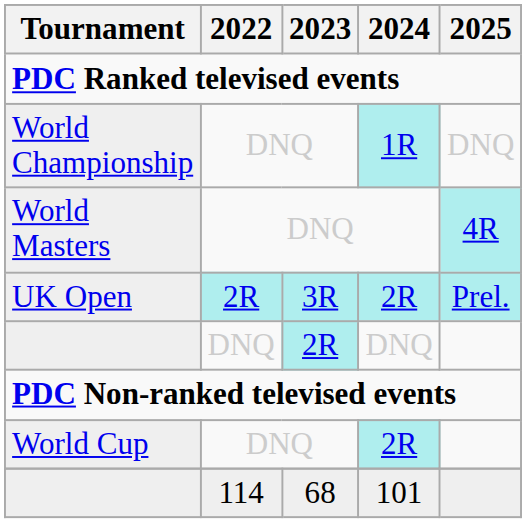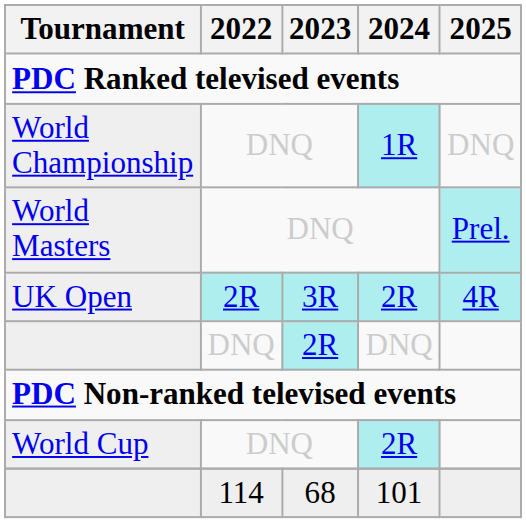(481, 229) 4R -> (481, 229) Prel.
(481, 295) Prel. -> (481, 295) 4R
